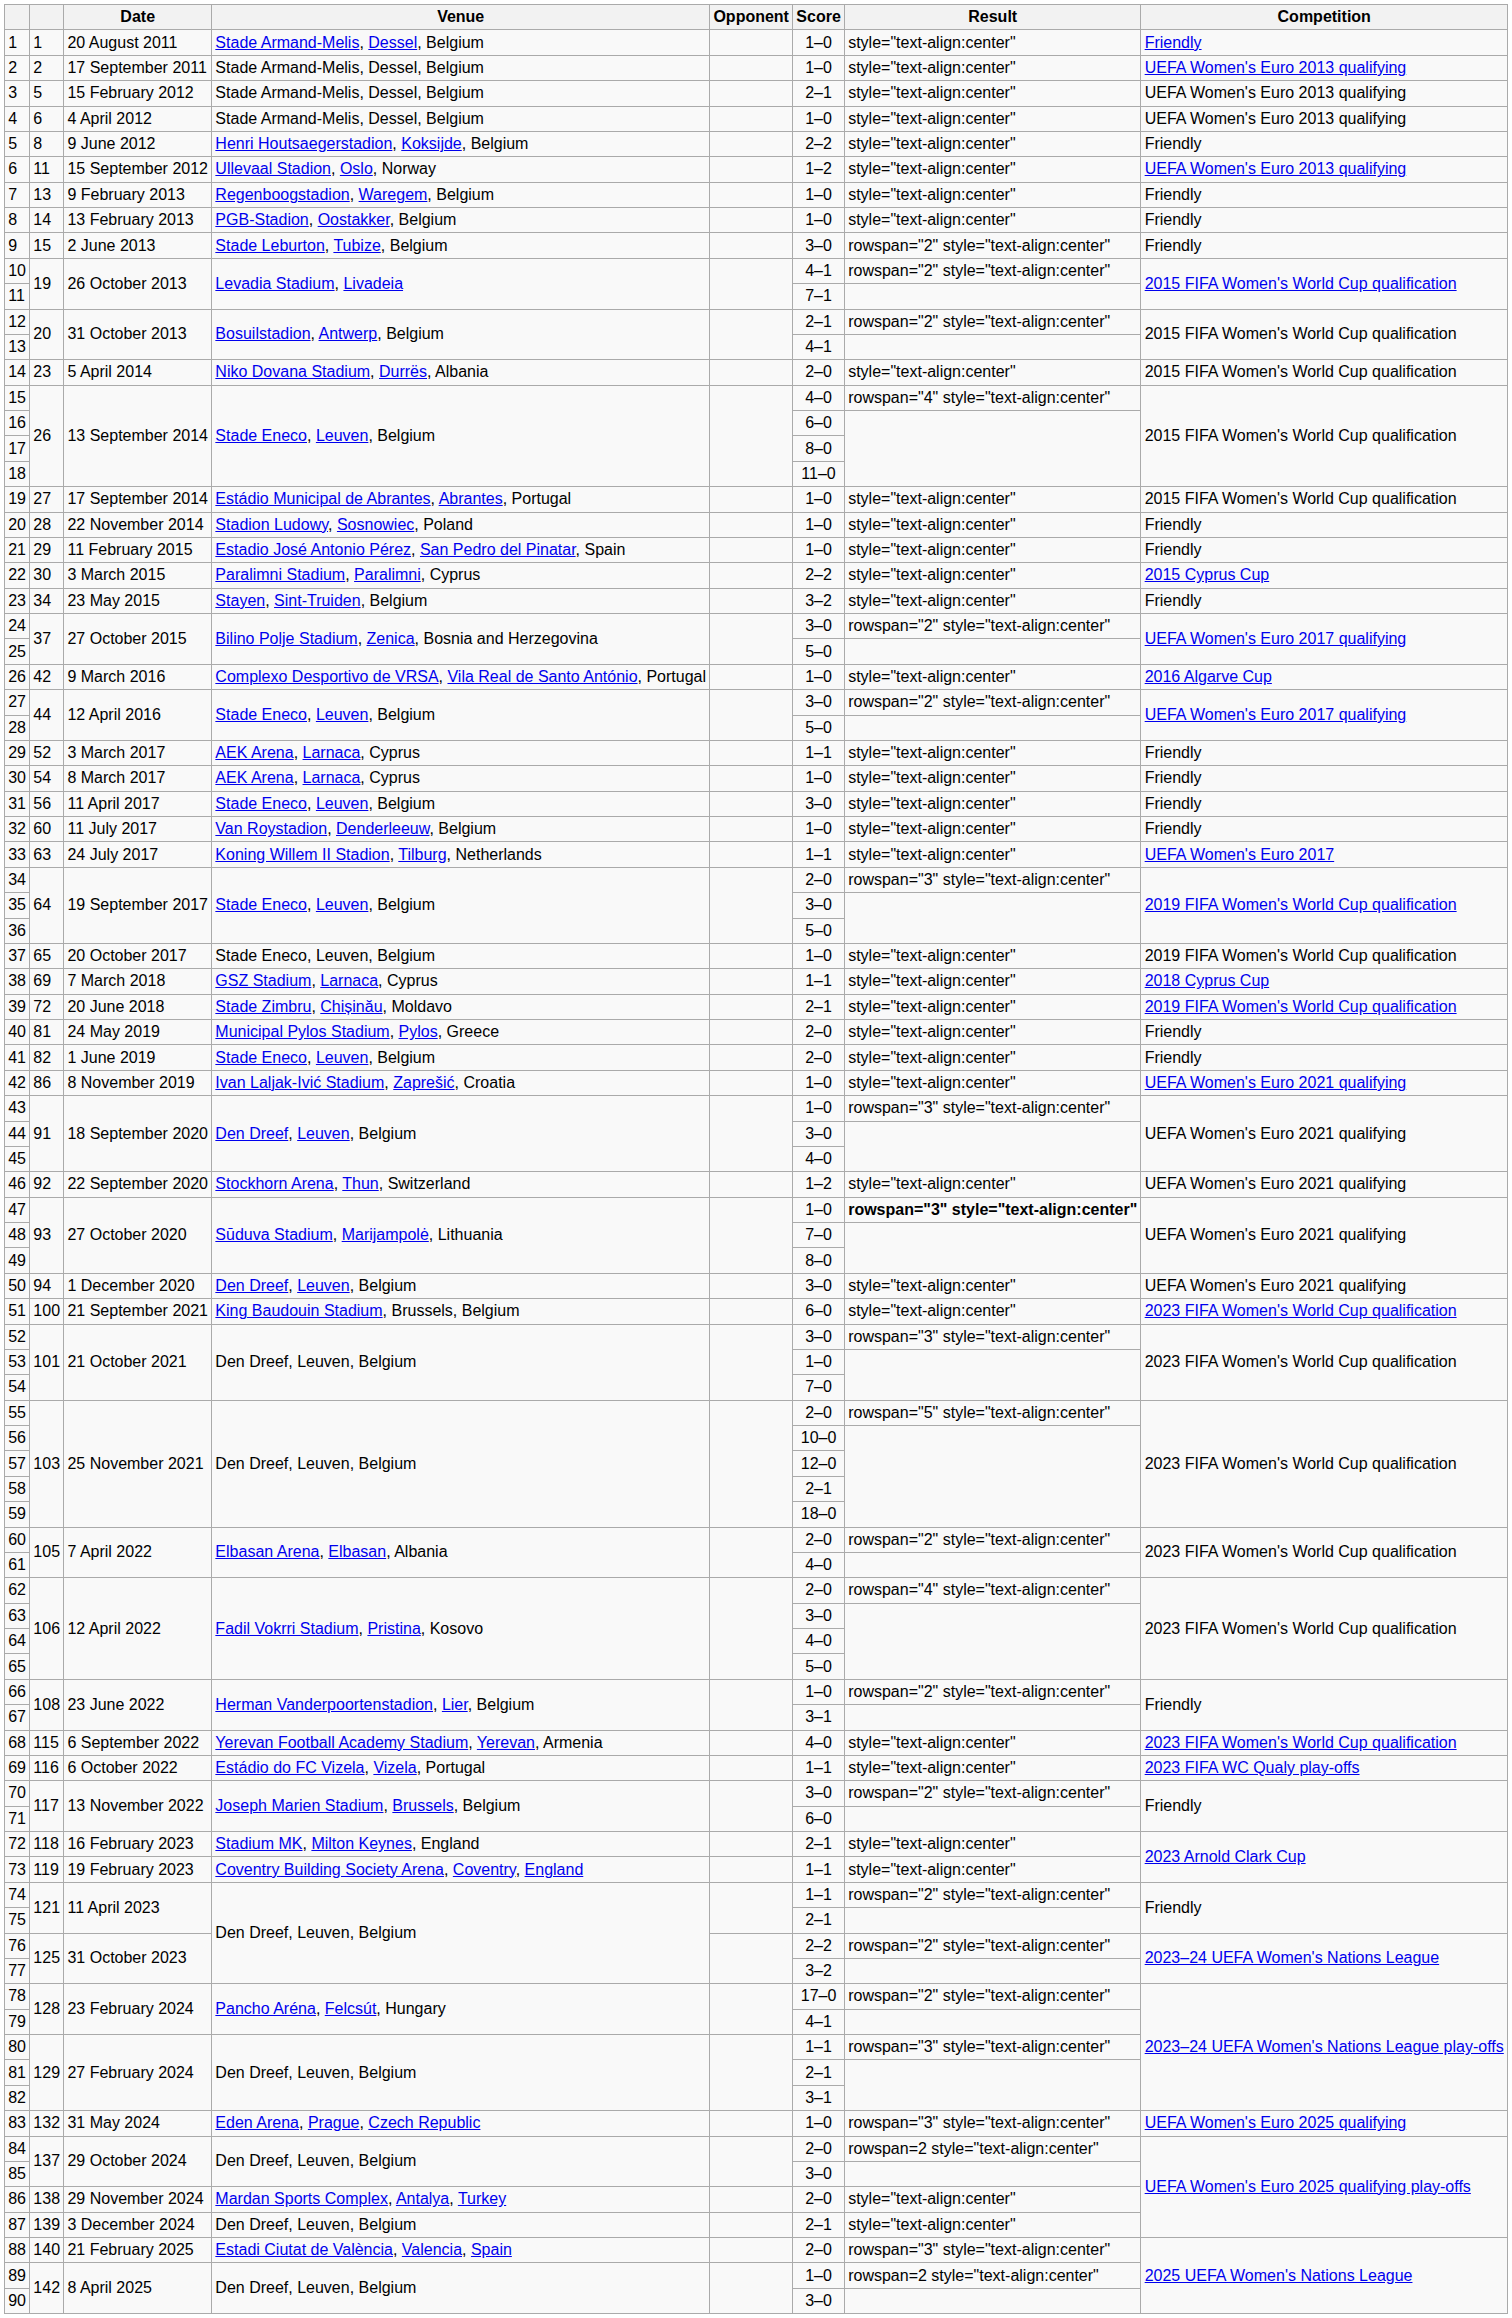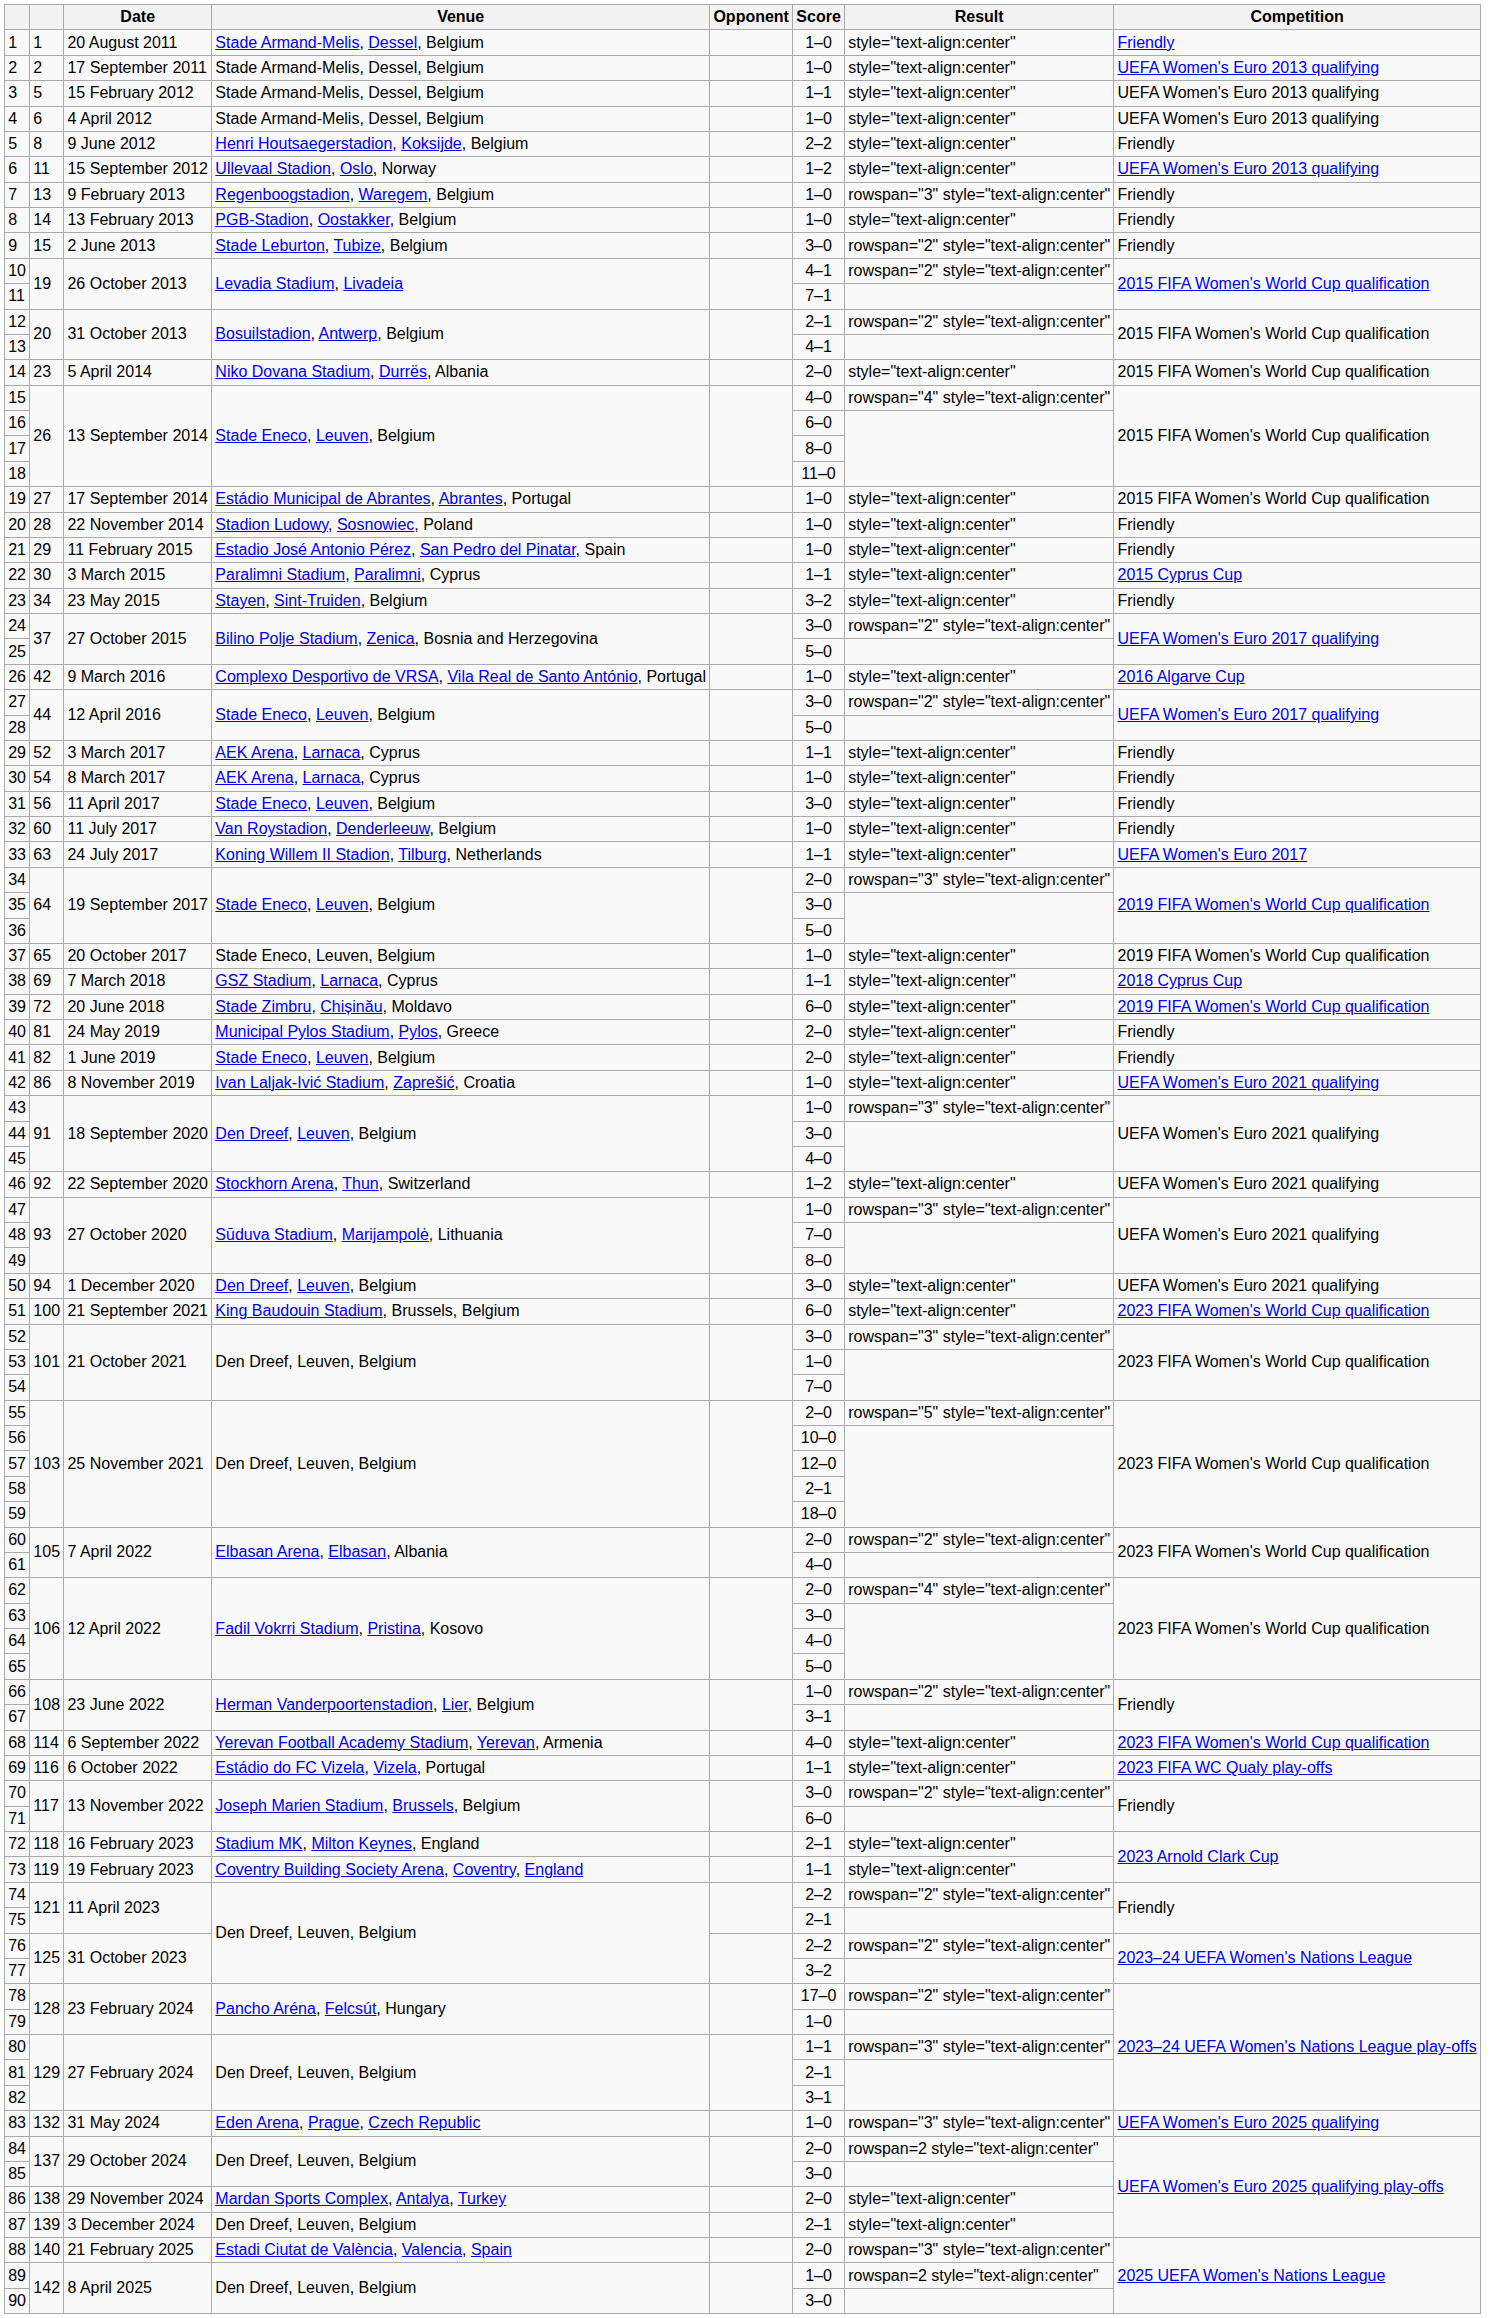(819, 93) 2–1 -> (819, 93) 1–1
(932, 194) style="text-align:center" -> (979, 194) rowspan="3" style="text-align:center"
(819, 575) 2–2 -> (819, 575) 1–1
(819, 1006) 2–1 -> (819, 1006) 6–0
(993, 1209) bold -> (979, 1209) normal
(46, 1742) 115 -> (46, 1742) 114
(819, 1894) 1–1 -> (819, 1894) 2–2
(819, 2021) 4–1 -> (819, 2021) 1–0
